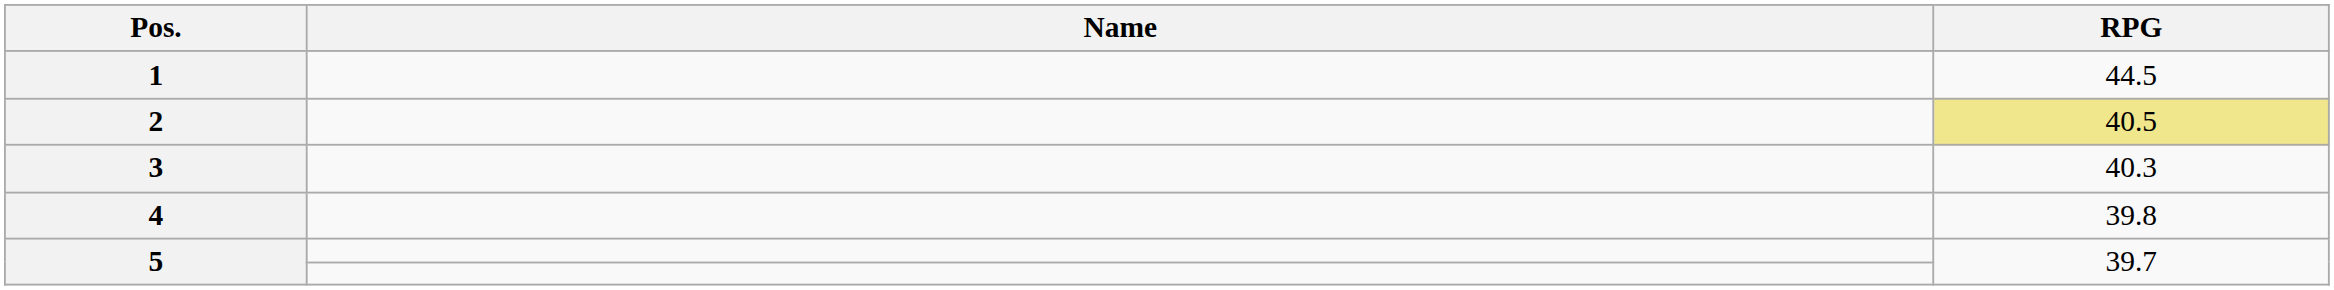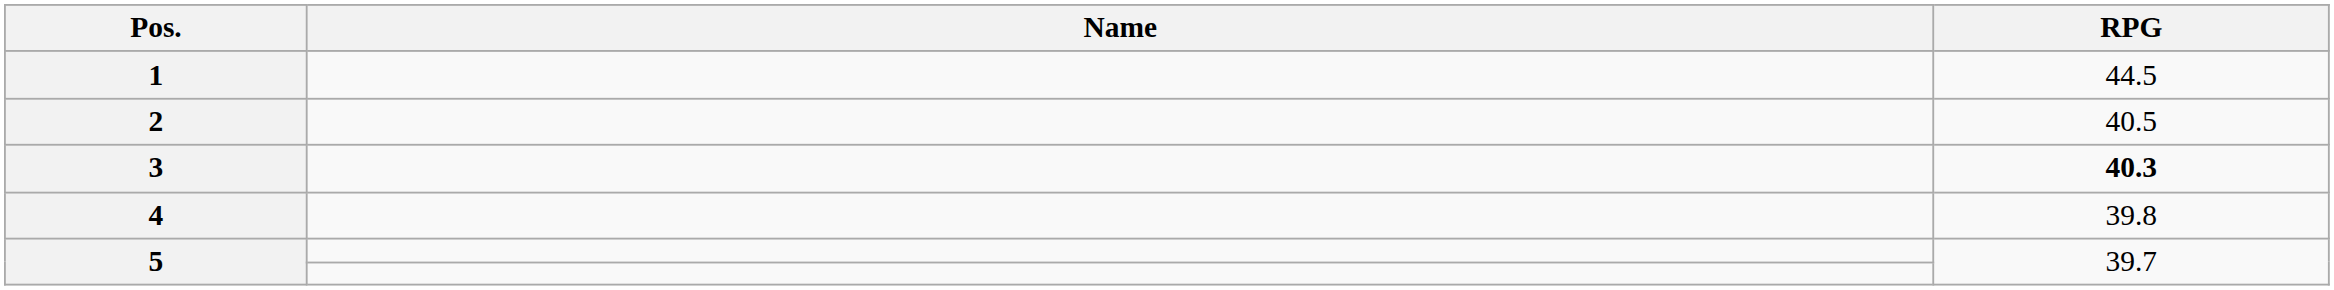(2131, 121) khaki background -> (2131, 121) no background
(2131, 167) normal -> (2131, 167) bold
